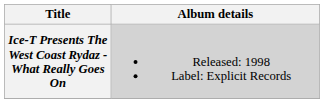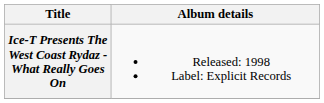(215, 68) lightgrey background -> (215, 68) no background
